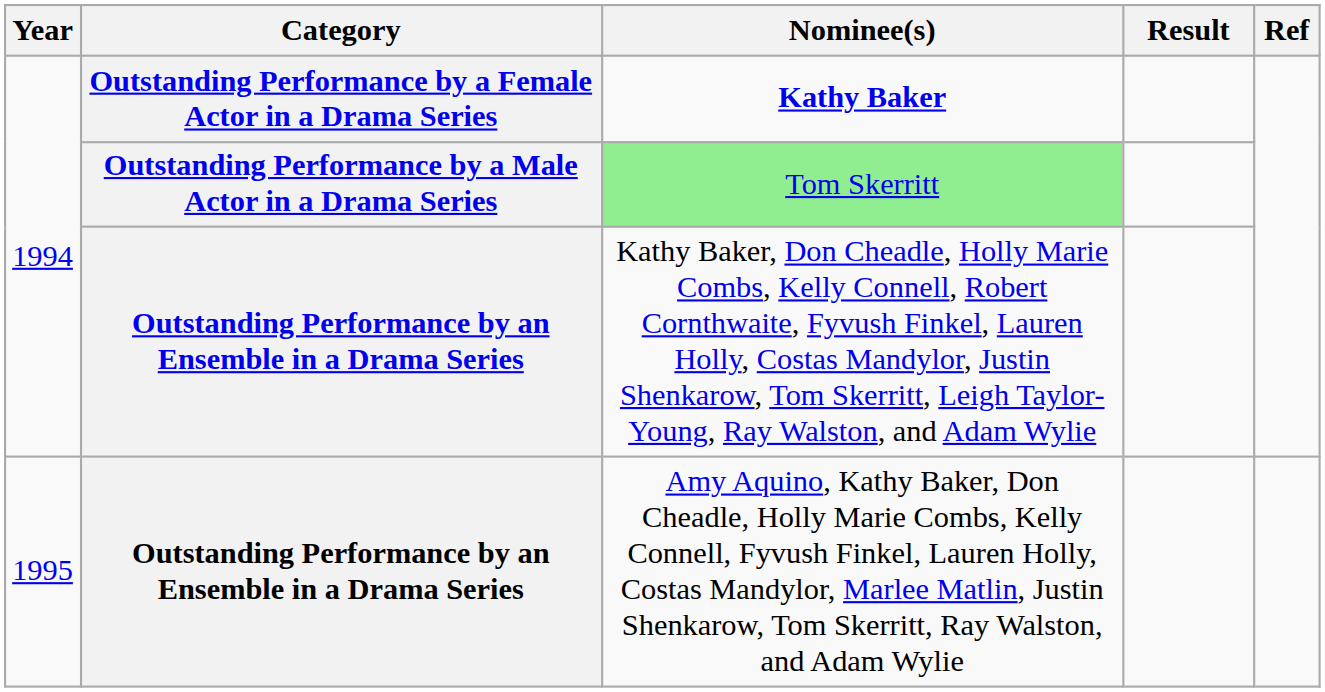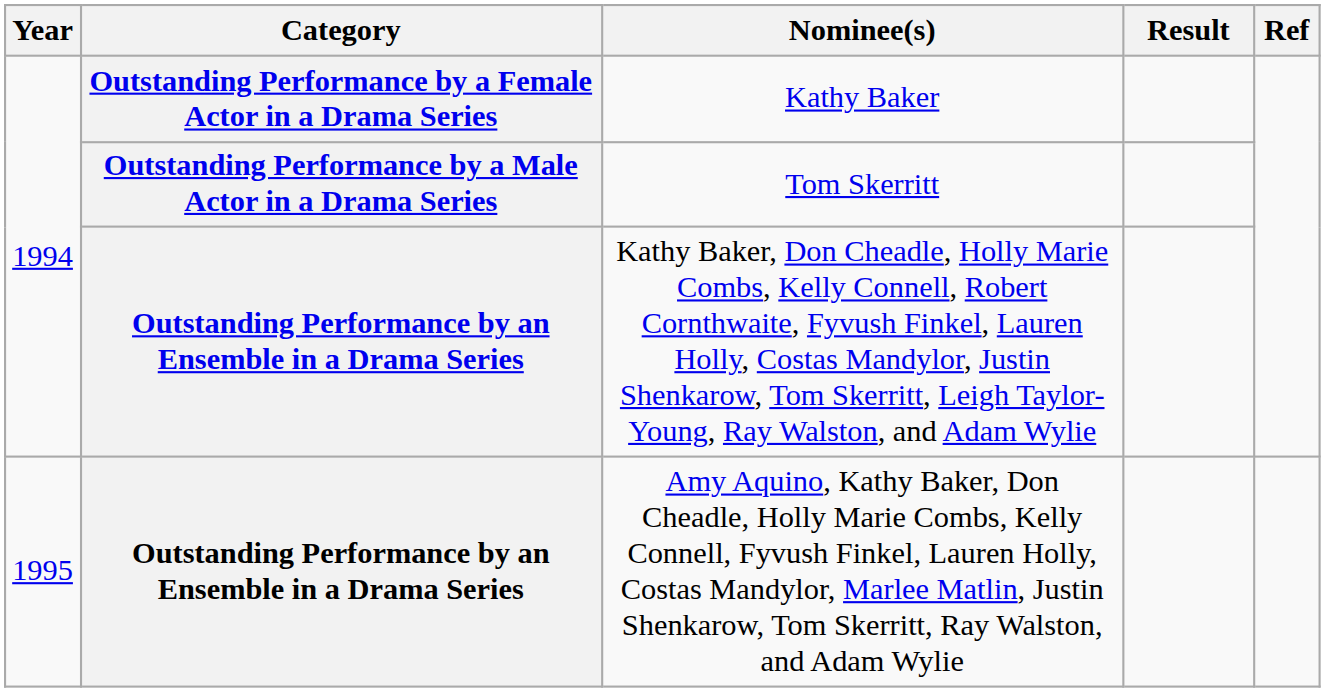(862, 97) bold -> (862, 97) normal
(862, 183) lightgreen background -> (862, 183) no background
